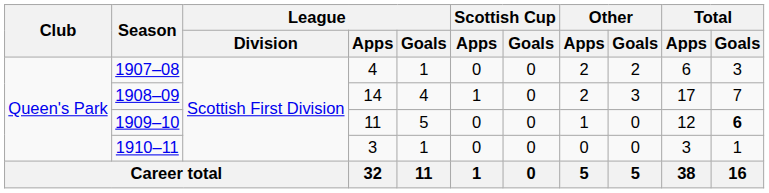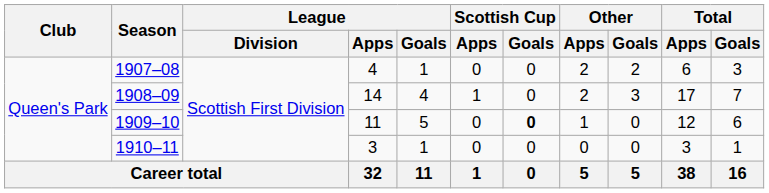(531, 122) normal -> (531, 122) bold
(737, 122) bold -> (737, 122) normal
